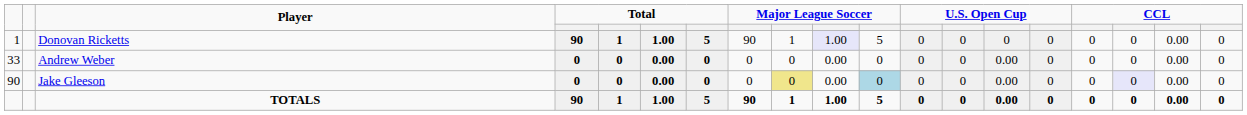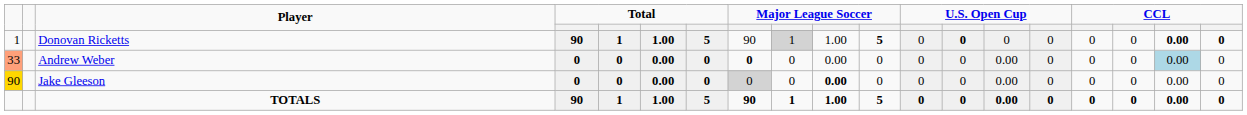(792, 40) no background -> (792, 40) lightgrey background
(836, 40) lavender background -> (836, 40) no background
(880, 40) normal -> (880, 40) bold
(963, 40) normal -> (963, 40) bold
(1178, 40) normal -> (1178, 40) bold
(1221, 40) normal -> (1221, 40) bold
(14, 60) no background -> (14, 60) lightsalmon background
(749, 60) normal -> (749, 60) bold
(1178, 60) no background -> (1178, 60) lightblue background
(14, 80) no background -> (14, 80) gold background
(749, 80) no background -> (749, 80) lightgrey background
(792, 80) khaki background -> (792, 80) no background
(836, 80) normal -> (836, 80) bold
(880, 80) lightblue background -> (880, 80) no background
(1134, 80) lavender background -> (1134, 80) no background
